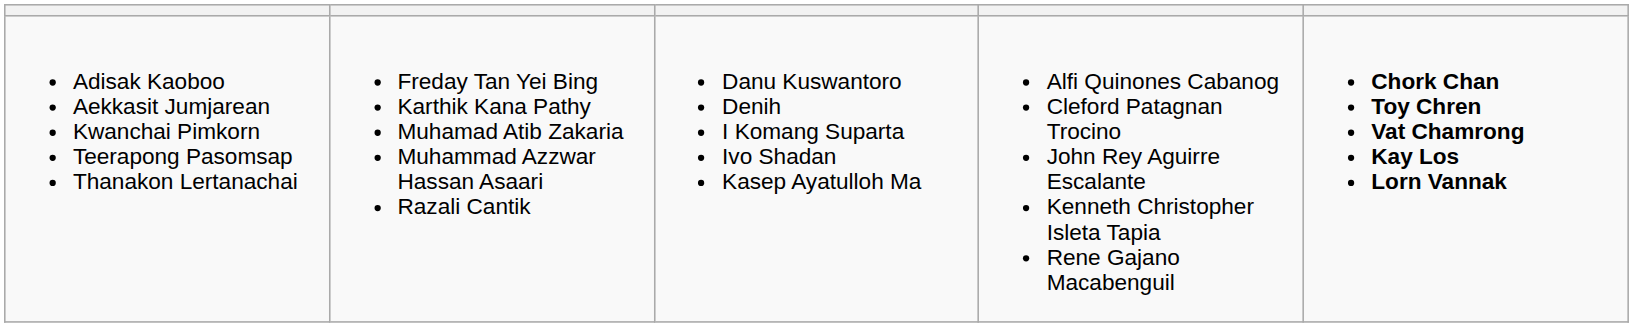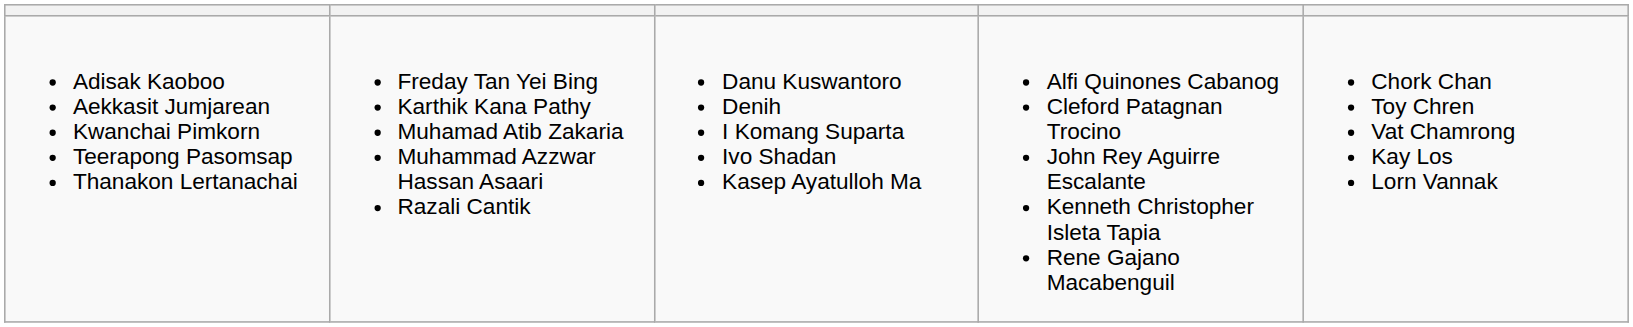(1465, 132) bold -> (1465, 132) normal
